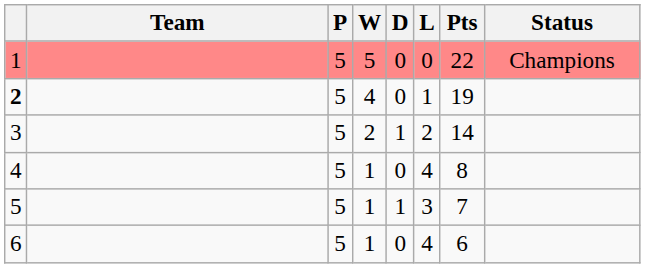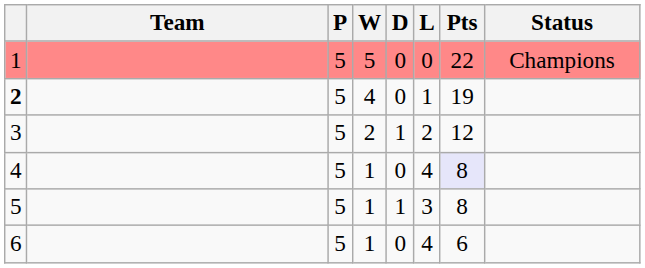(462, 133) 14 -> (462, 133) 12
(462, 170) no background -> (462, 170) lavender background
(462, 206) 7 -> (462, 206) 8
